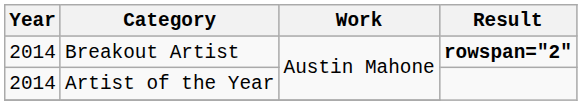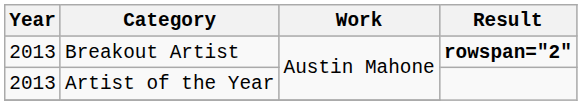(33, 52) 2014 -> (33, 52) 2013
(33, 84) 2014 -> (33, 84) 2013
